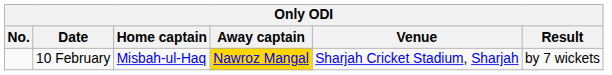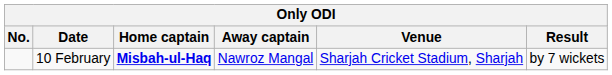(161, 59) normal -> (164, 59) bold
(261, 59) gold background -> (266, 59) no background
